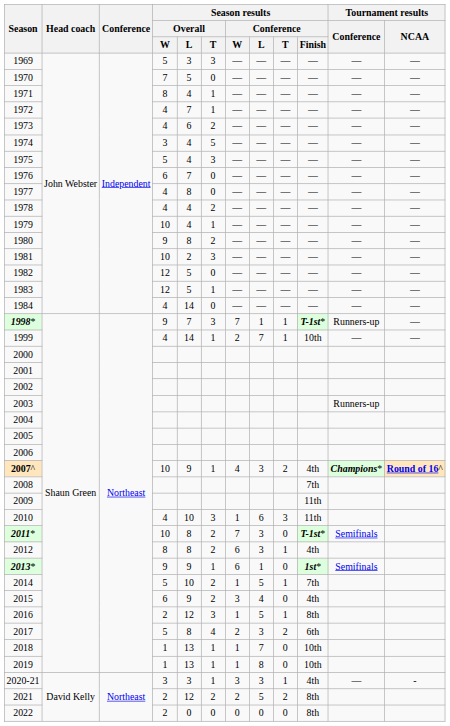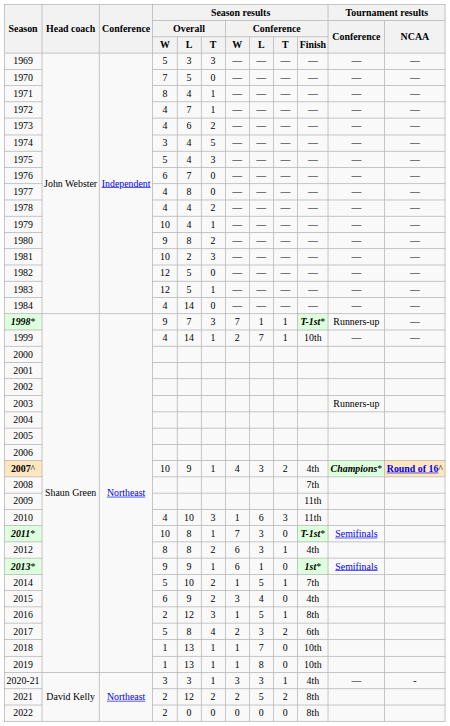(213, 534) 2 -> (213, 534) 1
